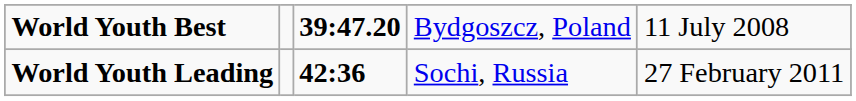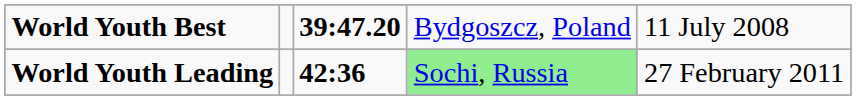(491, 71) no background -> (491, 71) lightgreen background
